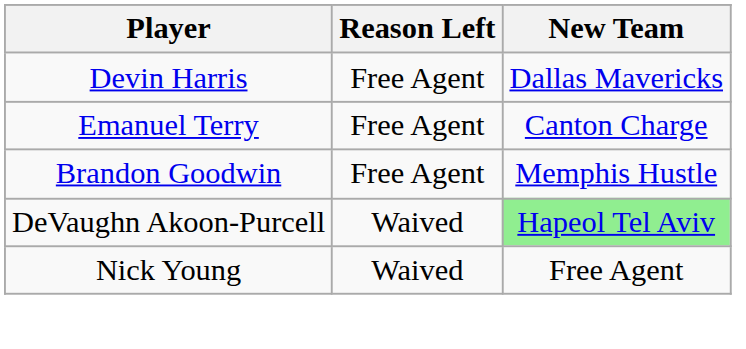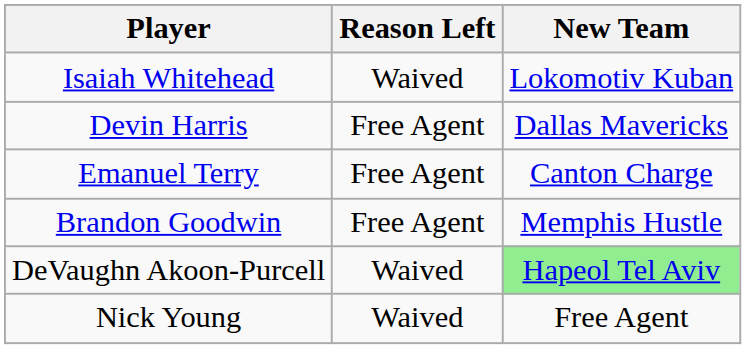+ row: (169, 76)
